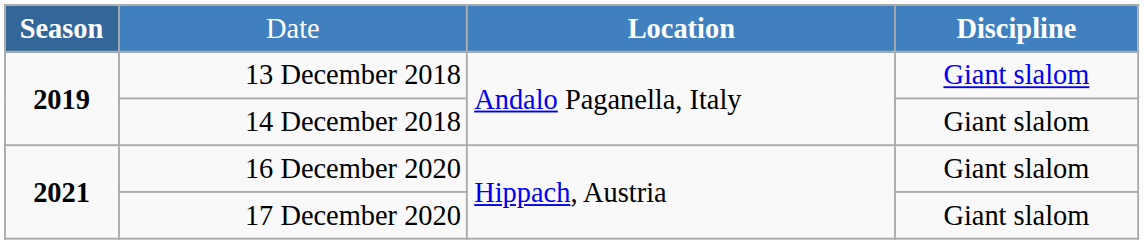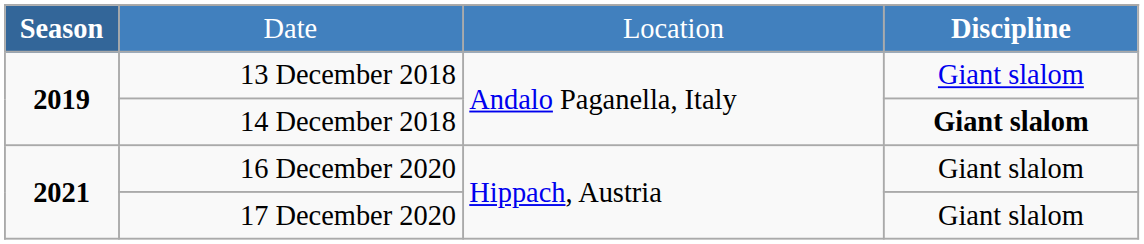(681, 28) bold -> (673, 28) normal
(1016, 121) normal -> (1011, 121) bold
